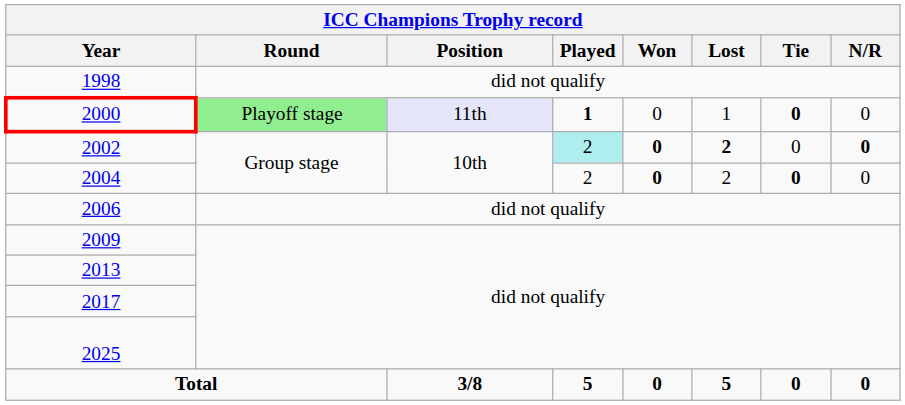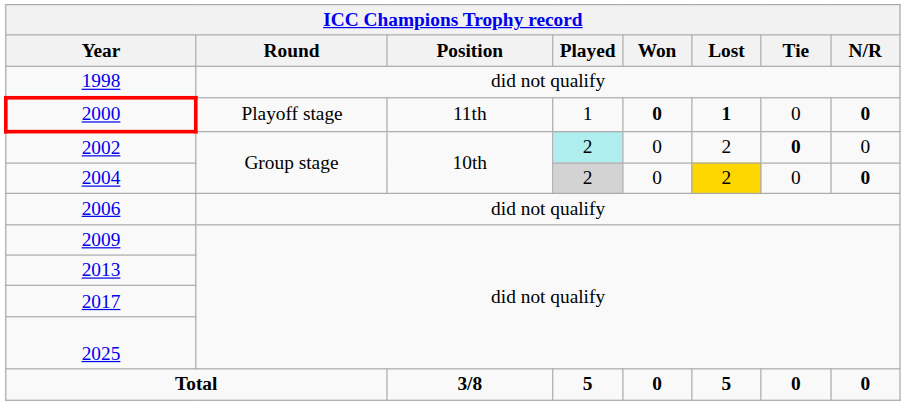(292, 114) lightgreen background -> (292, 114) no background
(470, 114) lavender background -> (470, 114) no background
(588, 114) bold -> (588, 114) normal
(657, 114) normal -> (657, 114) bold
(726, 114) normal -> (726, 114) bold
(796, 114) bold -> (796, 114) normal
(865, 114) normal -> (865, 114) bold
(657, 146) bold -> (657, 146) normal
(726, 146) bold -> (726, 146) normal
(796, 146) normal -> (796, 146) bold
(865, 146) bold -> (865, 146) normal
(588, 178) no background -> (588, 178) lightgrey background
(657, 178) bold -> (657, 178) normal
(726, 178) no background -> (726, 178) gold background
(796, 178) bold -> (796, 178) normal
(865, 178) normal -> (865, 178) bold
